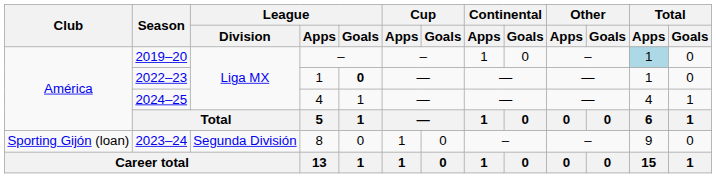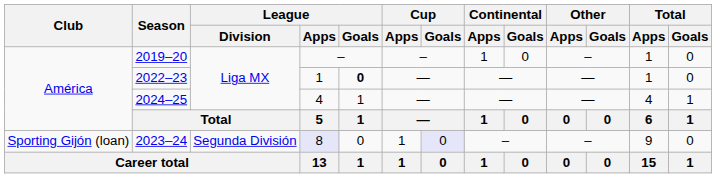(649, 57) lightblue background -> (649, 57) no background
(319, 141) no background -> (319, 141) lavender background
(443, 141) no background -> (443, 141) lavender background
